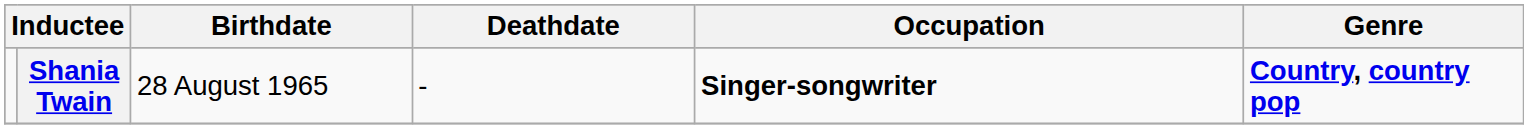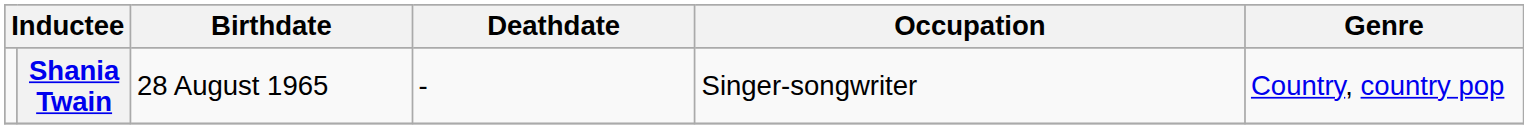(819, 85) bold -> (809, 85) normal
(1360, 85) bold -> (1378, 85) normal
